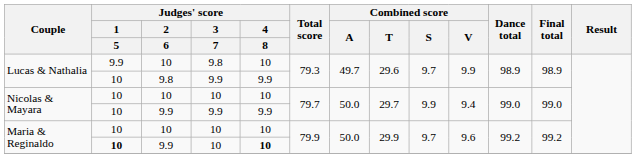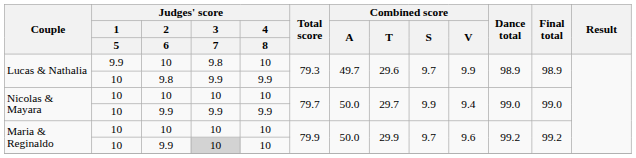(116, 145) bold -> (116, 145) normal
(216, 145) no background -> (216, 145) lightgrey background
(265, 145) bold -> (265, 145) normal
